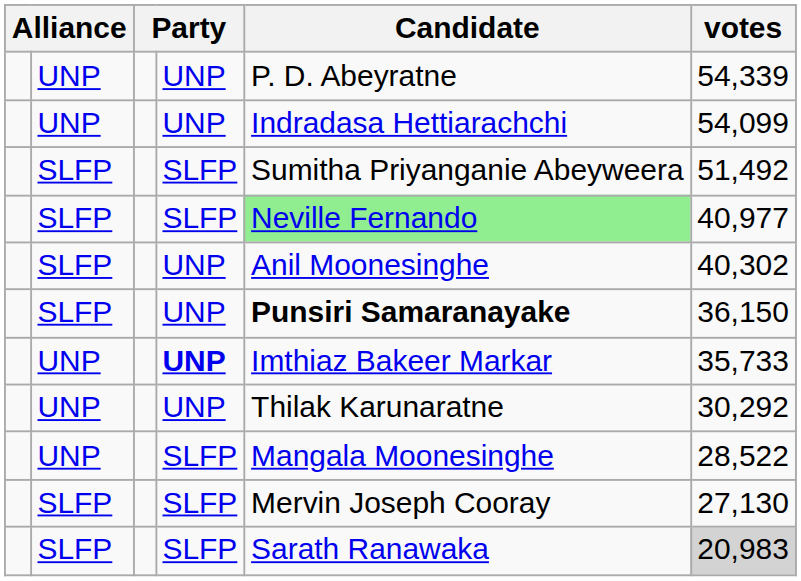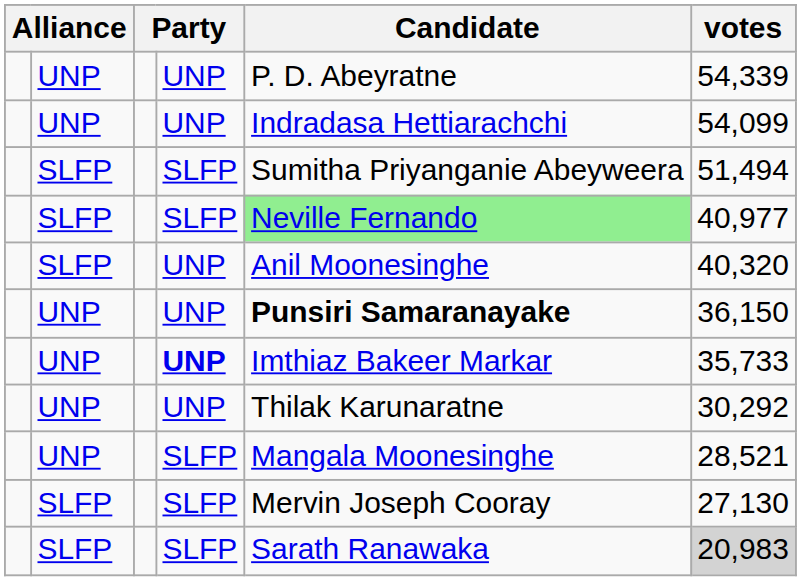(743, 170) 51,492 -> (743, 170) 51,494
(743, 265) 40,302 -> (743, 265) 40,320
(75, 312) SLFP -> (69, 312) UNP
(743, 455) 28,522 -> (743, 455) 28,521
